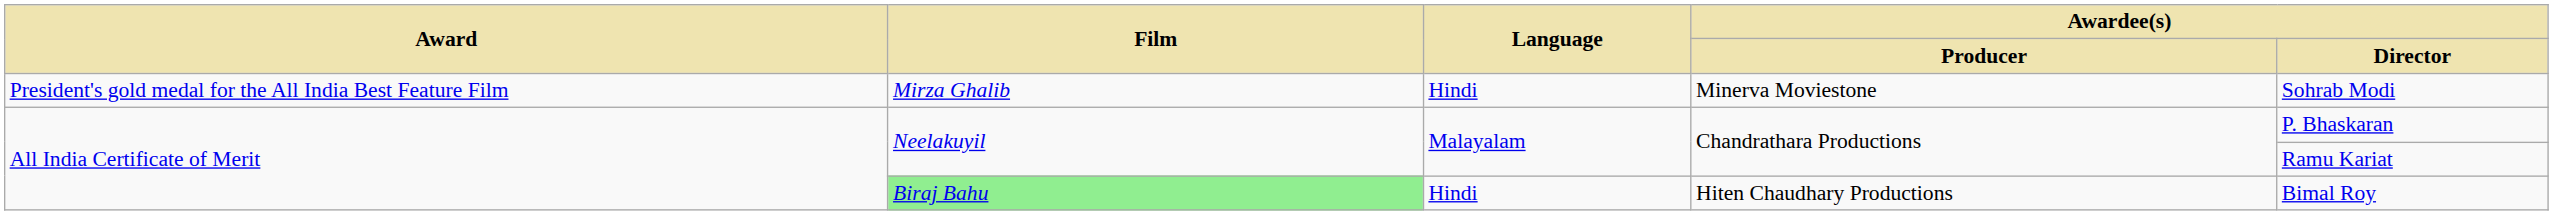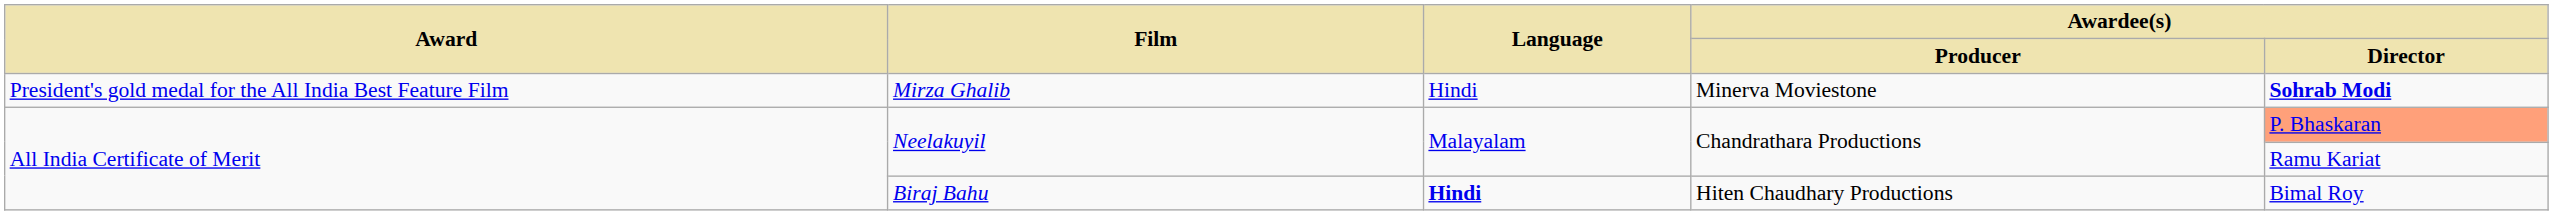(2339, 90) normal -> (2330, 90) bold
(2338, 124) no background -> (2325, 124) lightsalmon background
(941, 192) lightgreen background -> (941, 192) no background
(1453, 192) normal -> (1455, 192) bold
